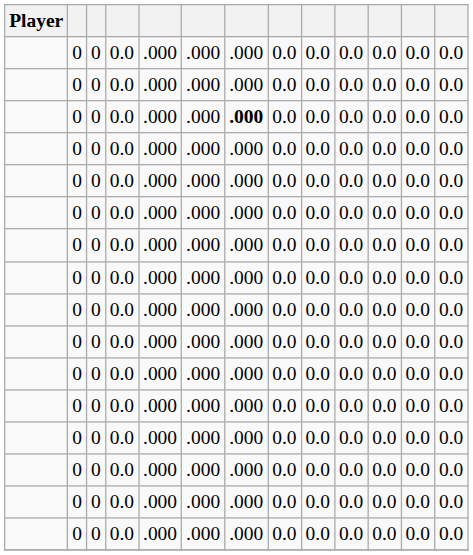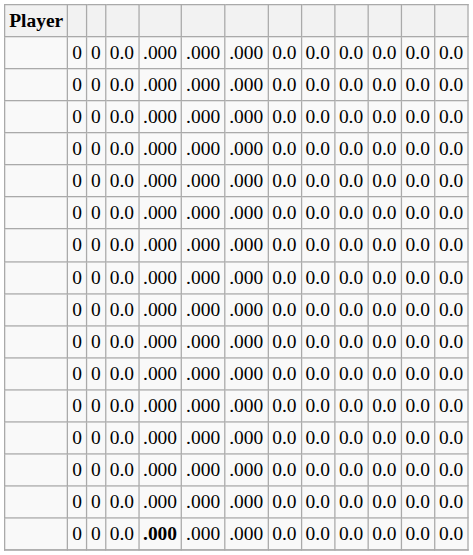(246, 116) bold -> (246, 116) normal
(160, 534) normal -> (160, 534) bold
